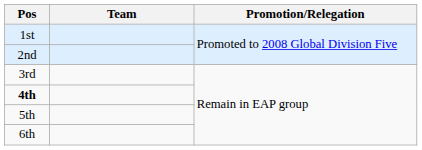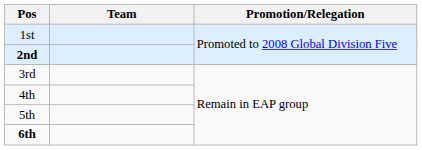(27, 54) normal -> (27, 54) bold
(27, 94) bold -> (27, 94) normal
(27, 134) normal -> (27, 134) bold
